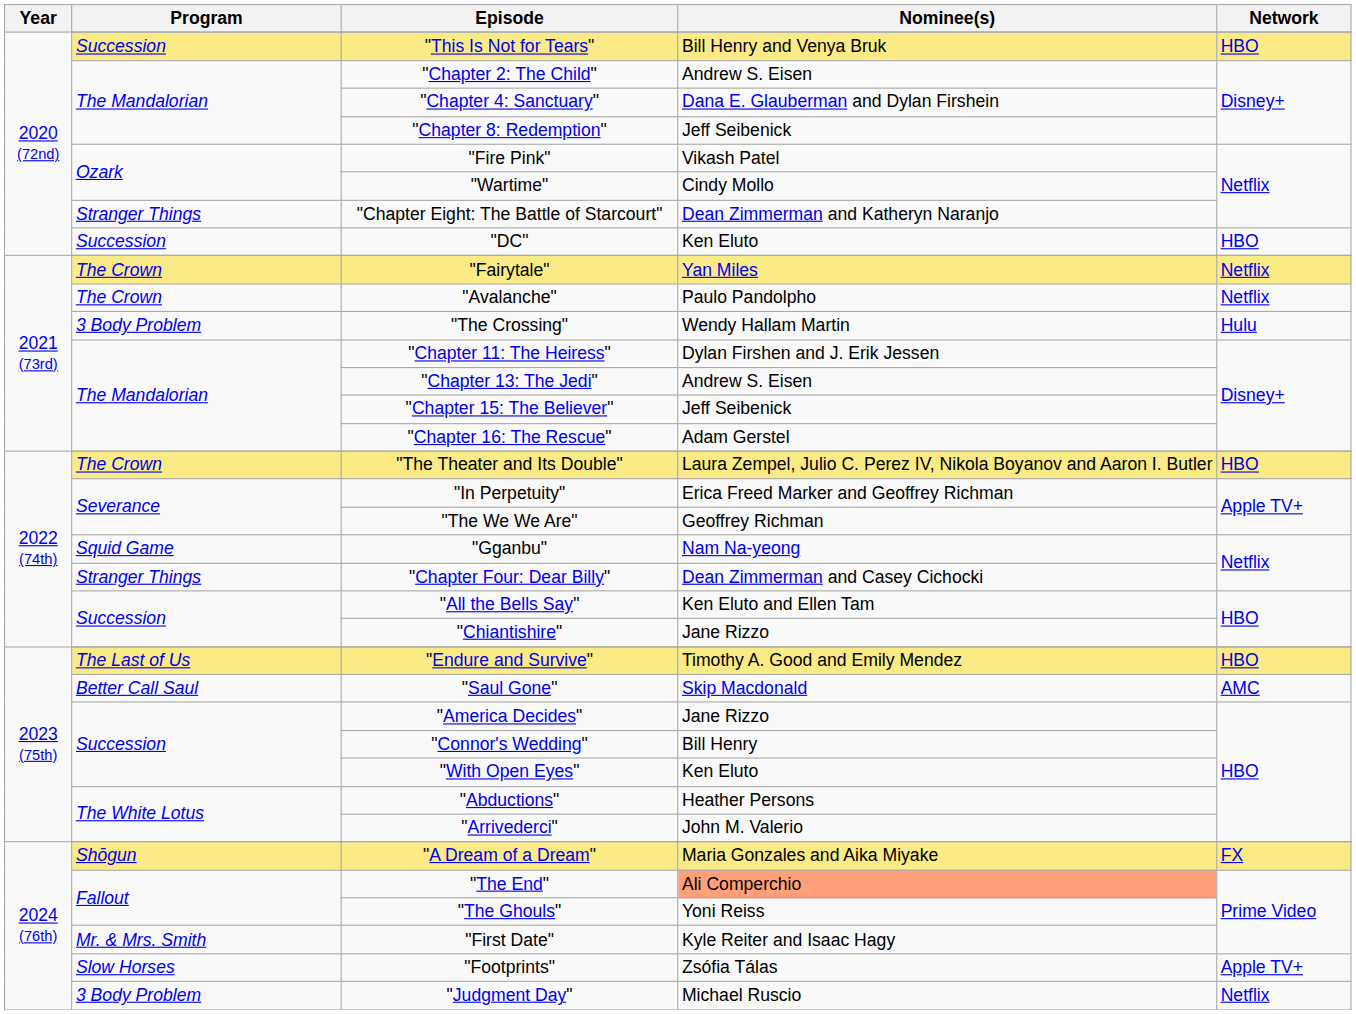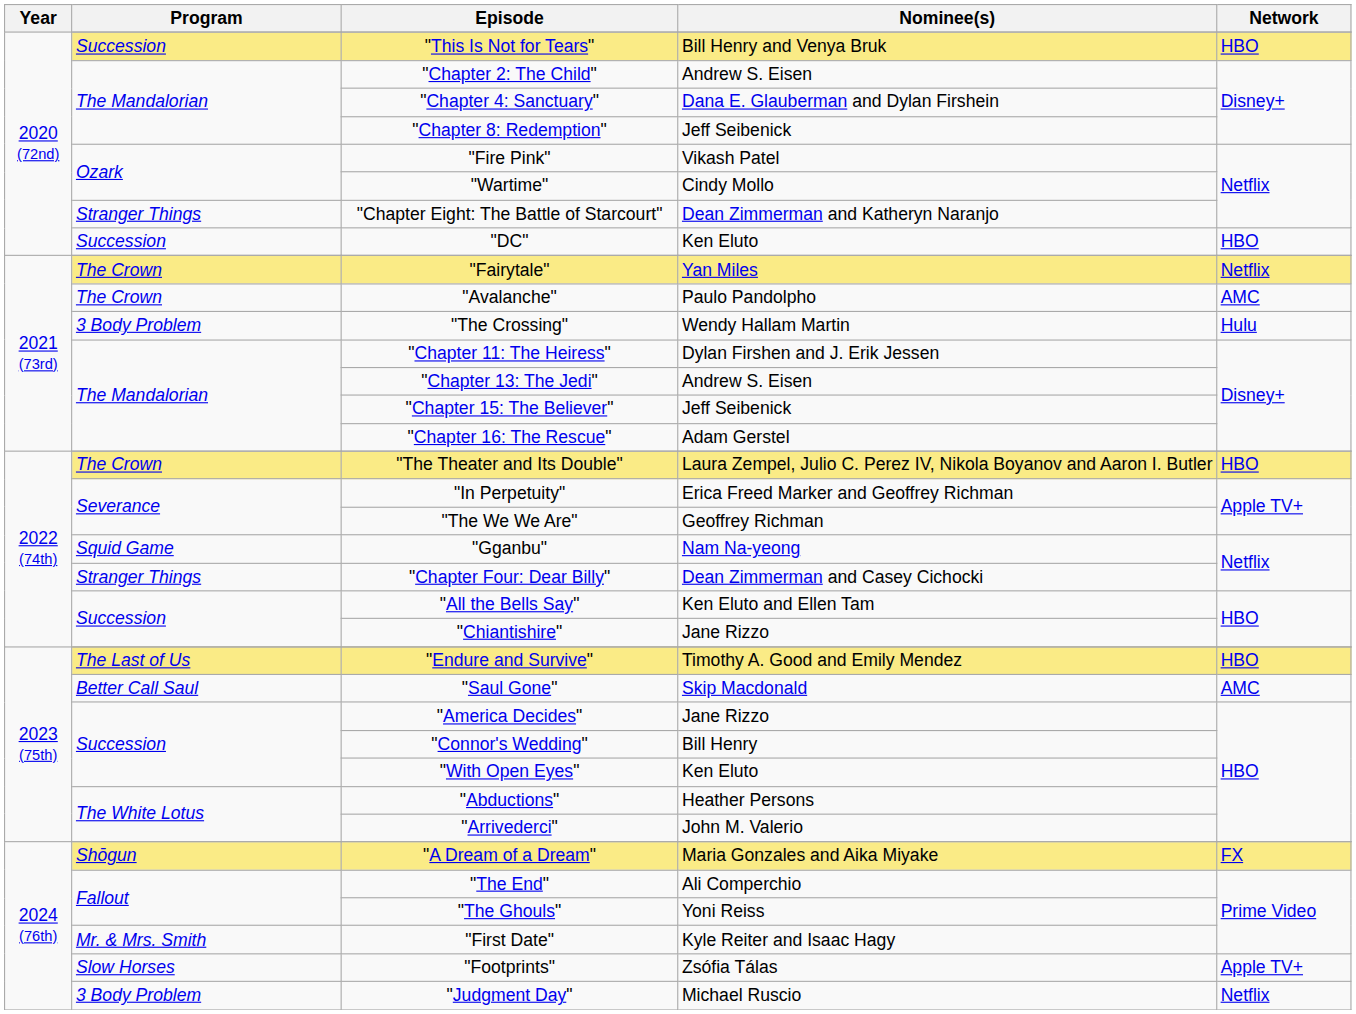(1245, 297) Netflix -> (1240, 297) AMC
(742, 883) lightsalmon background -> (742, 883) no background
